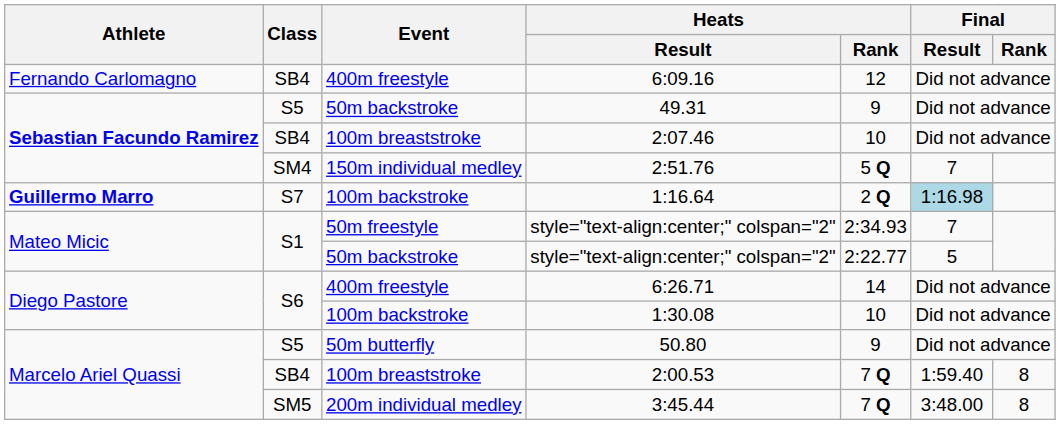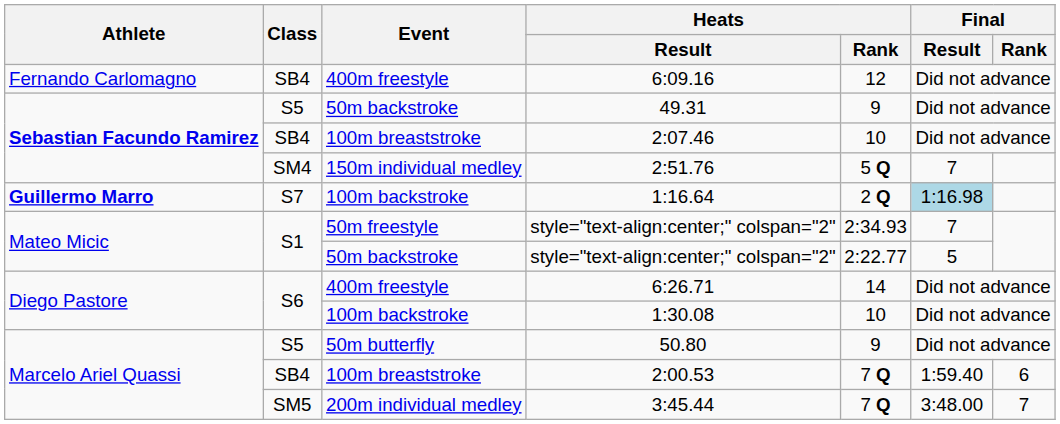(1024, 375) 8 -> (1024, 375) 6
(1024, 404) 8 -> (1024, 404) 7
